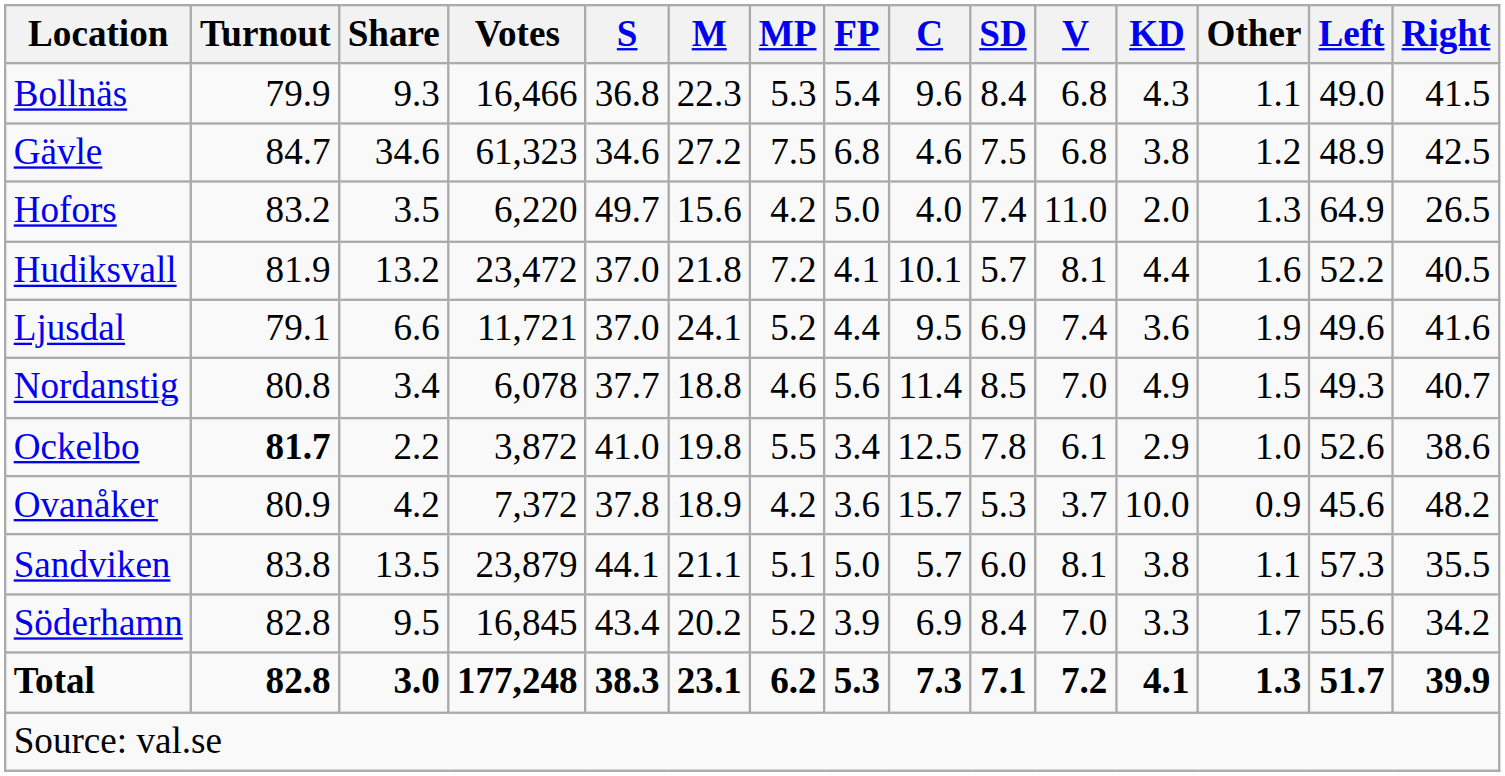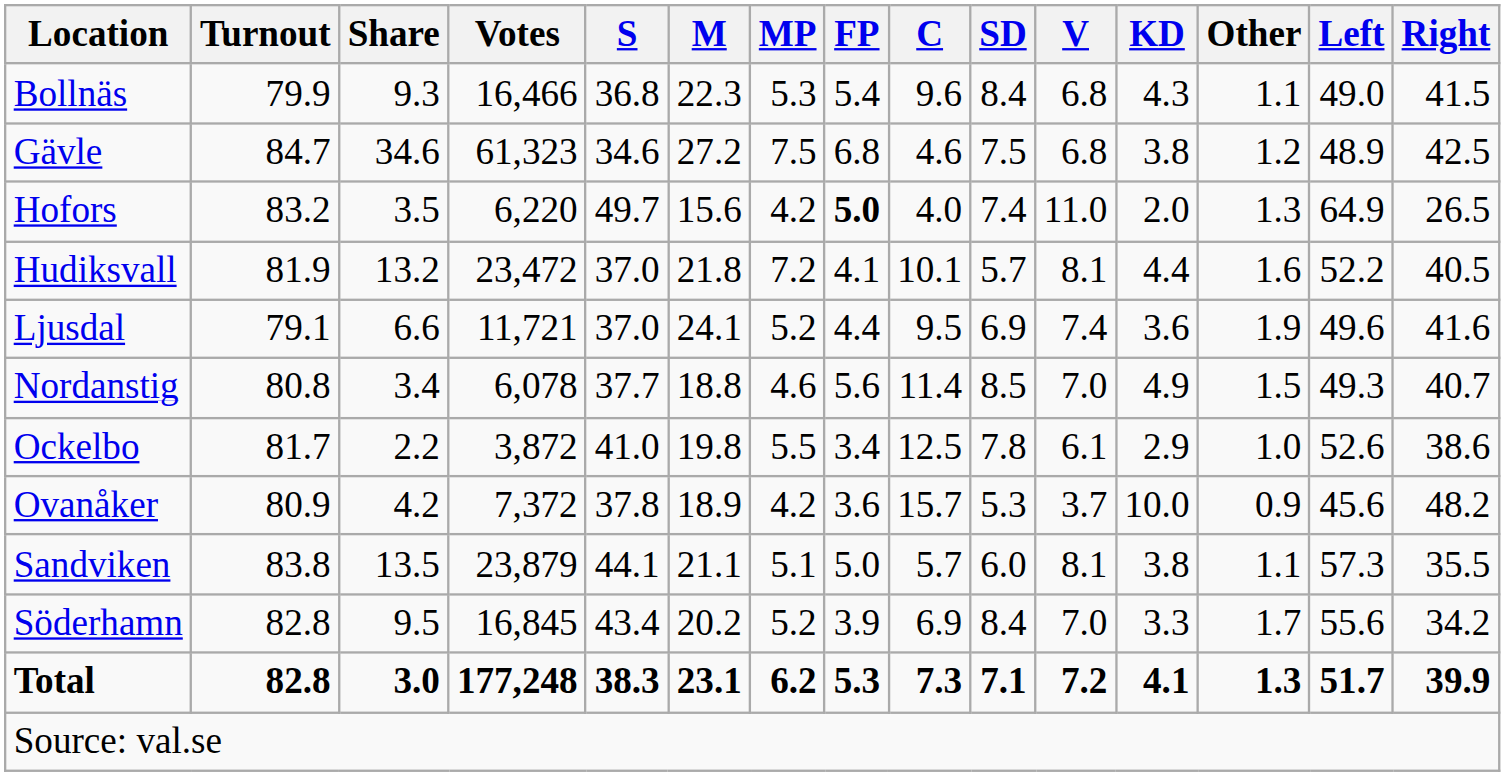(857, 210) normal -> (857, 210) bold
(298, 446) bold -> (298, 446) normal
